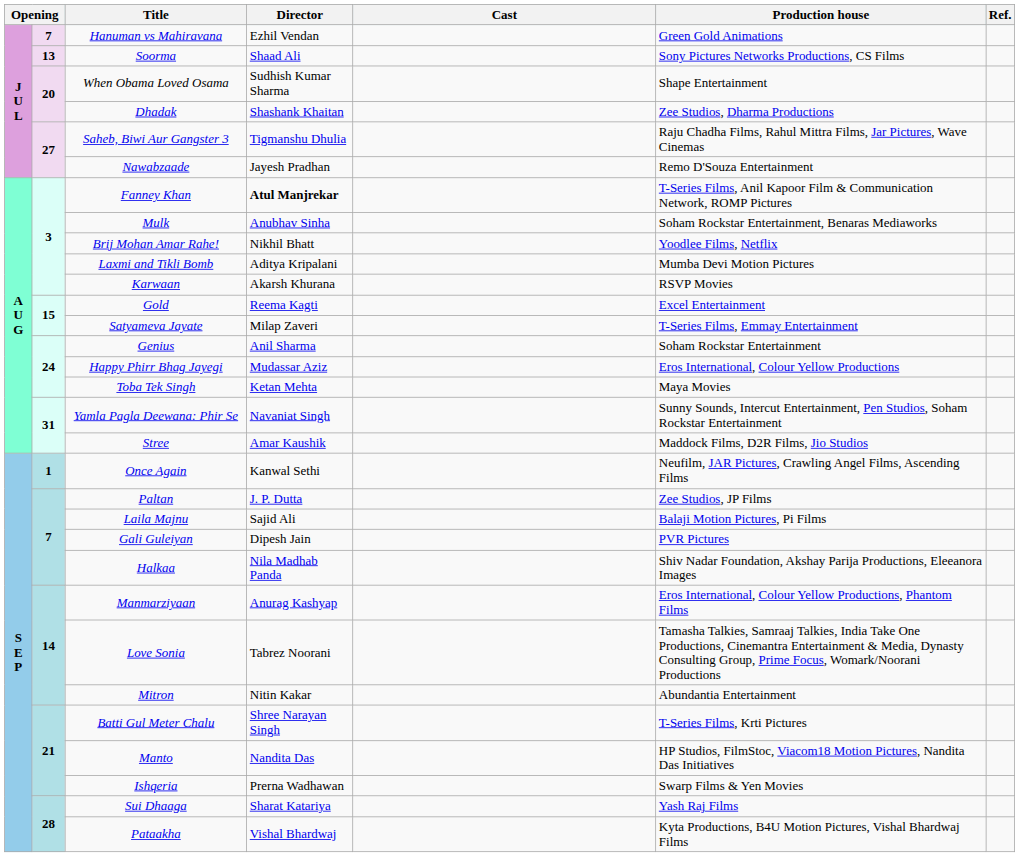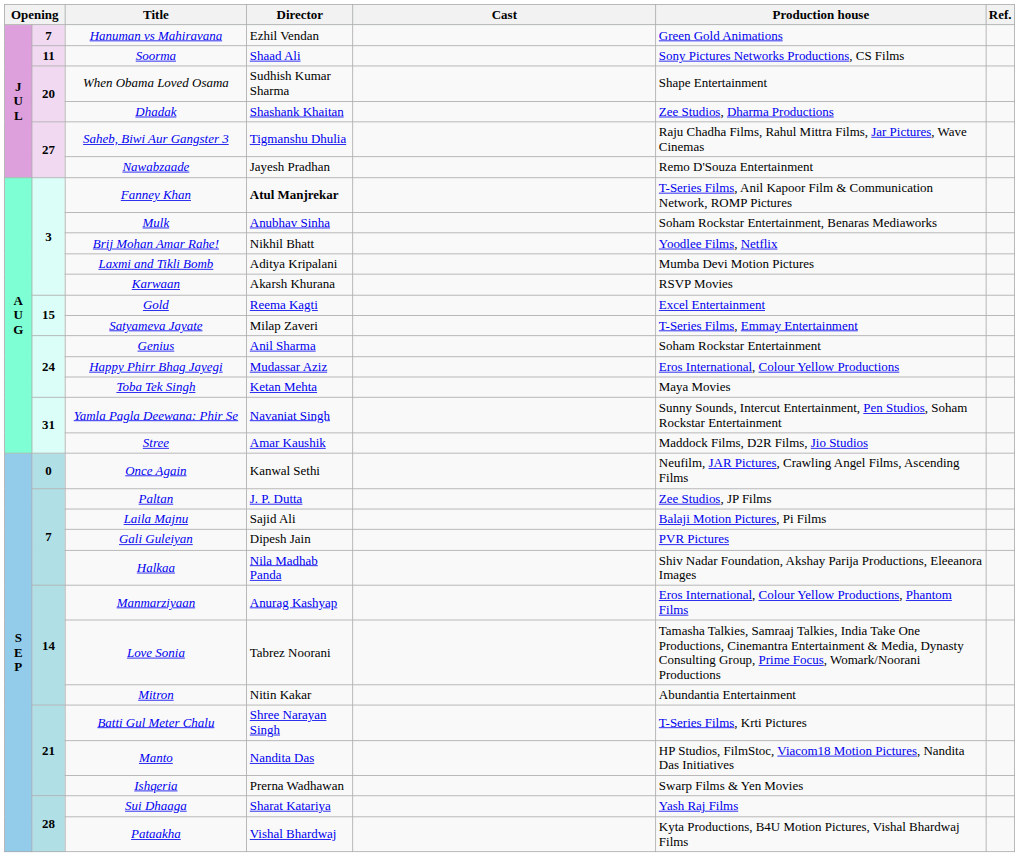(49, 55) 13 -> (49, 55) 11
(49, 470) 1 -> (49, 470) 0
